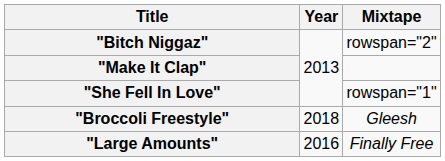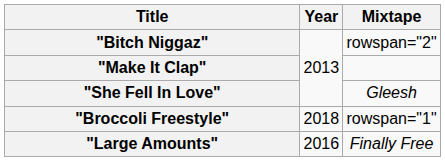(392, 93) rowspan="1" -> (392, 93) Gleesh
(392, 118) Gleesh -> (392, 118) rowspan="1"
